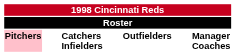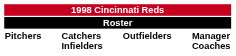(23, 36) pink background -> (23, 36) no background
